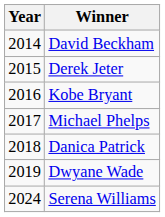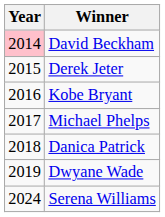(25, 43) no background -> (25, 43) pink background
